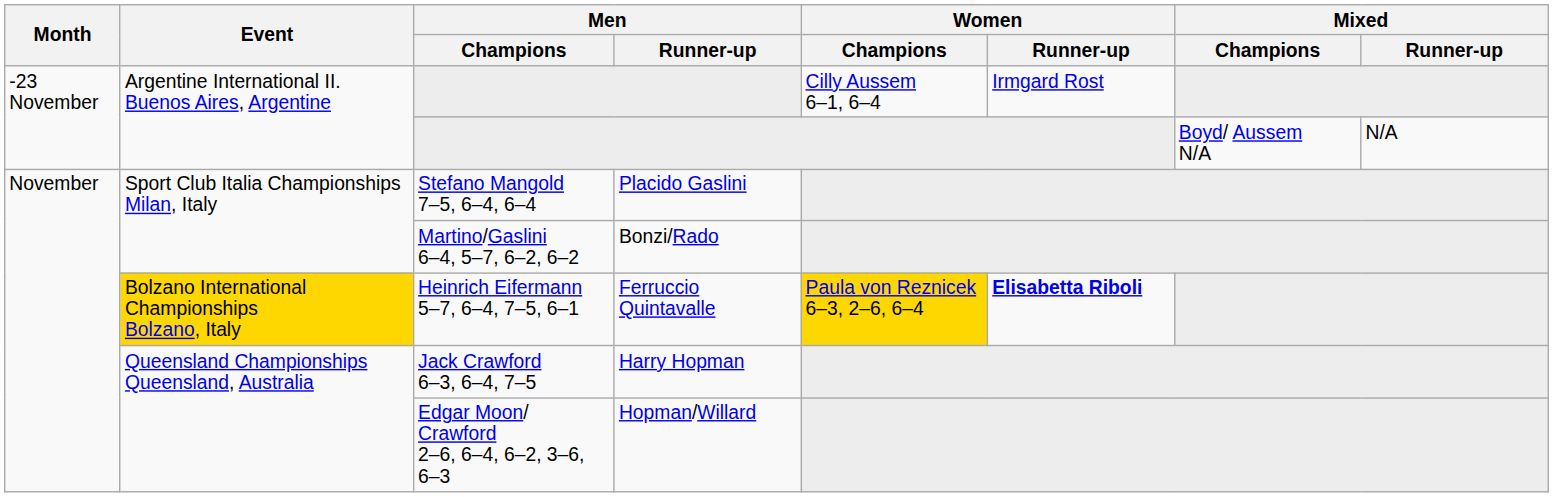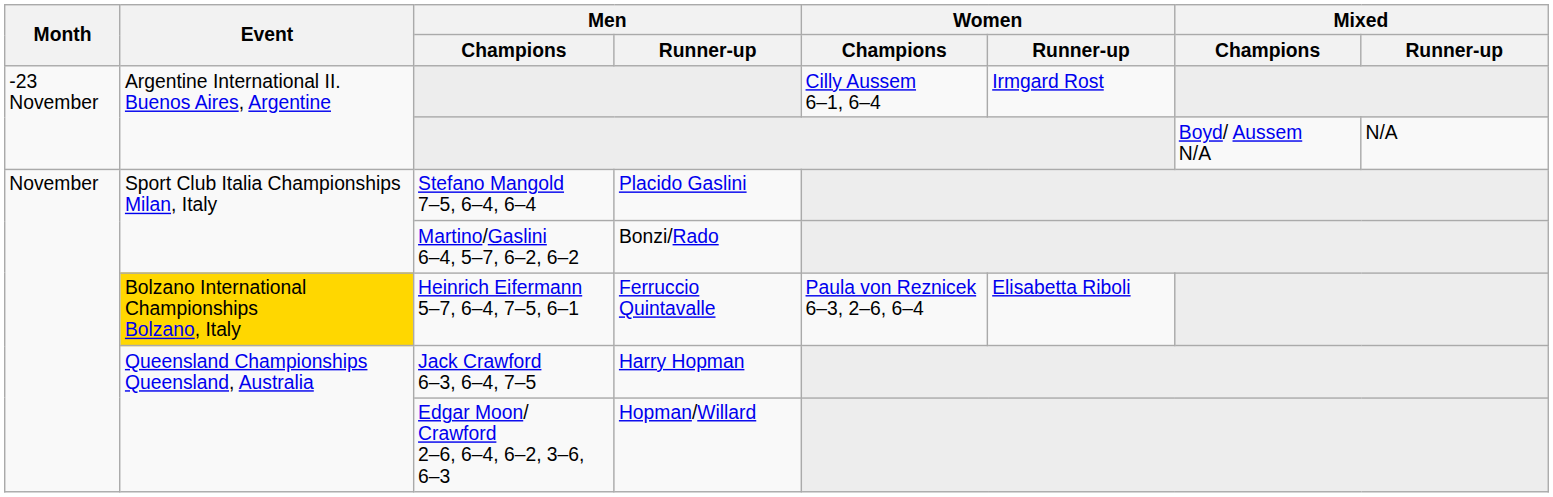(891, 298) gold background -> (891, 298) no background
(1067, 287) bold -> (1061, 287) normal
